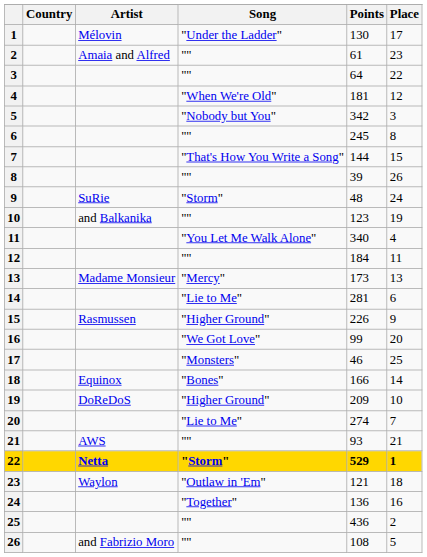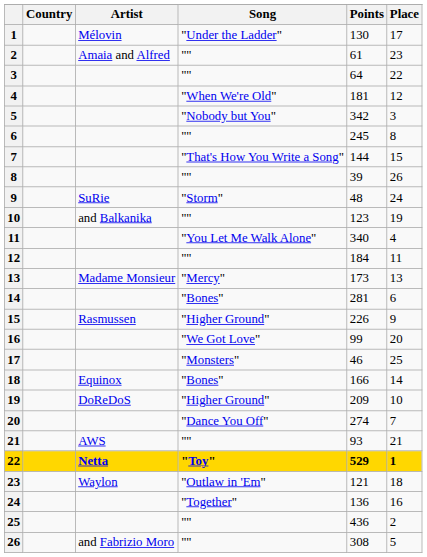(212, 298) "Lie to Me" -> (202, 298) "Bones"
(212, 420) "Lie to Me" -> (225, 420) "Dance You Off"
(205, 461) "Storm" -> (198, 461) "Toy"
(359, 542) 108 -> (359, 542) 308
